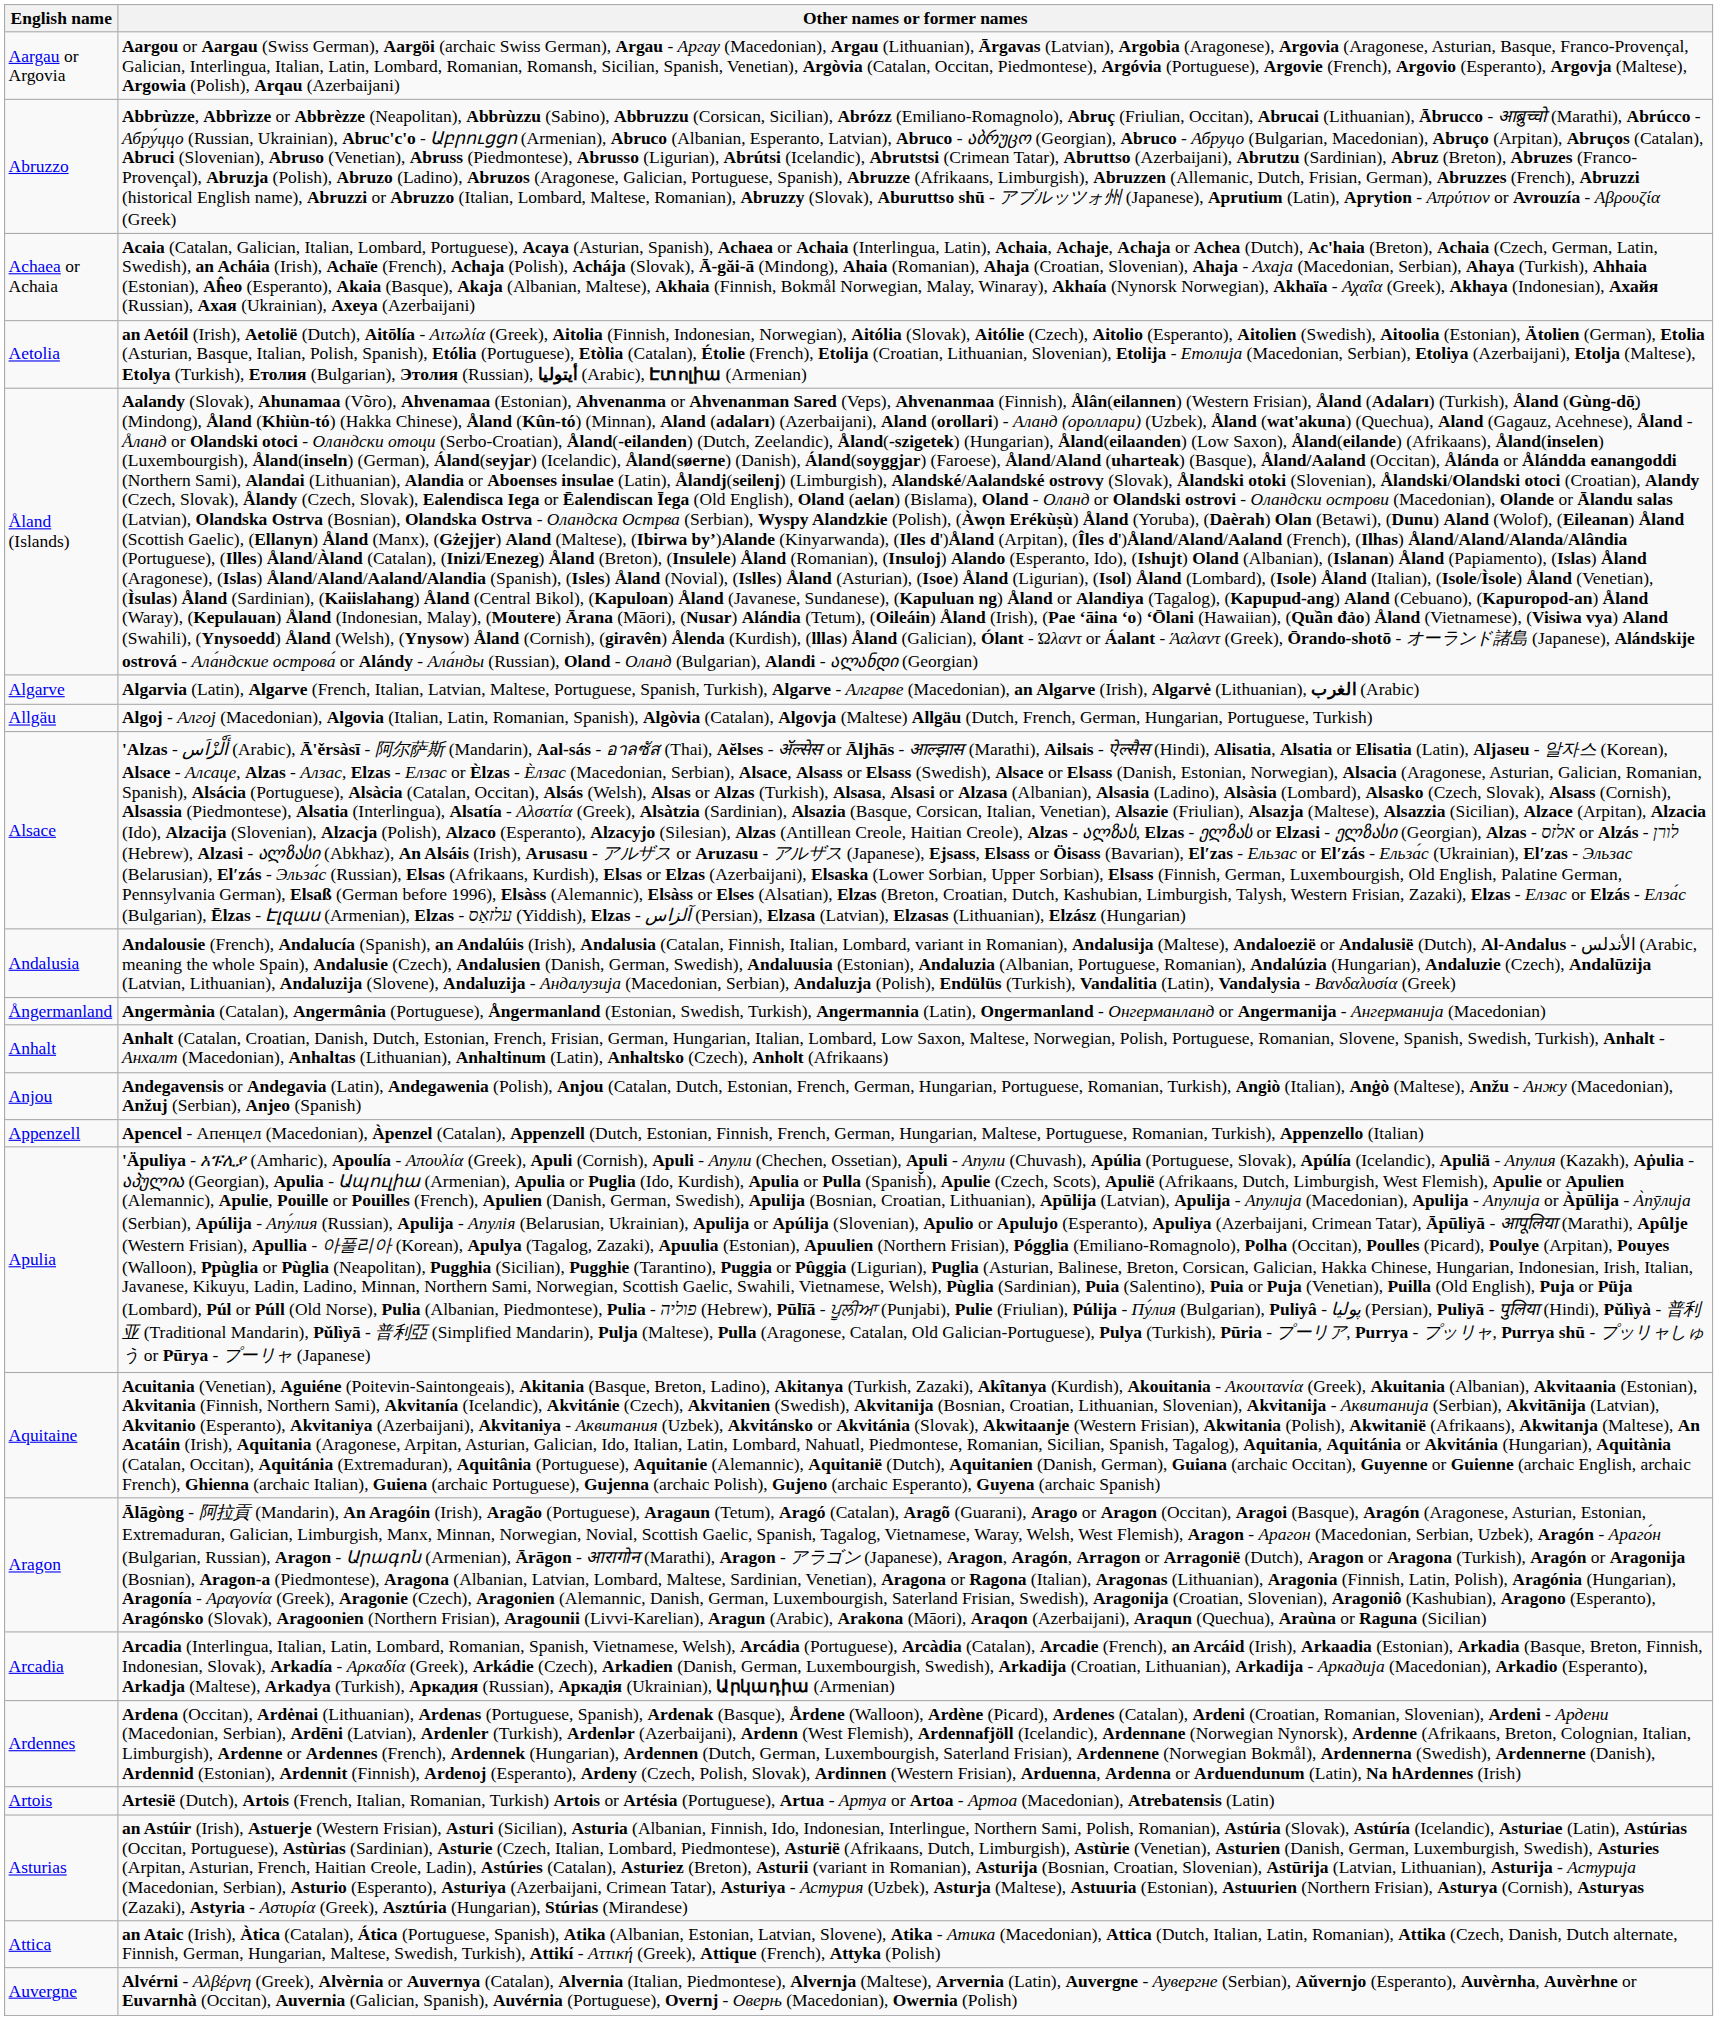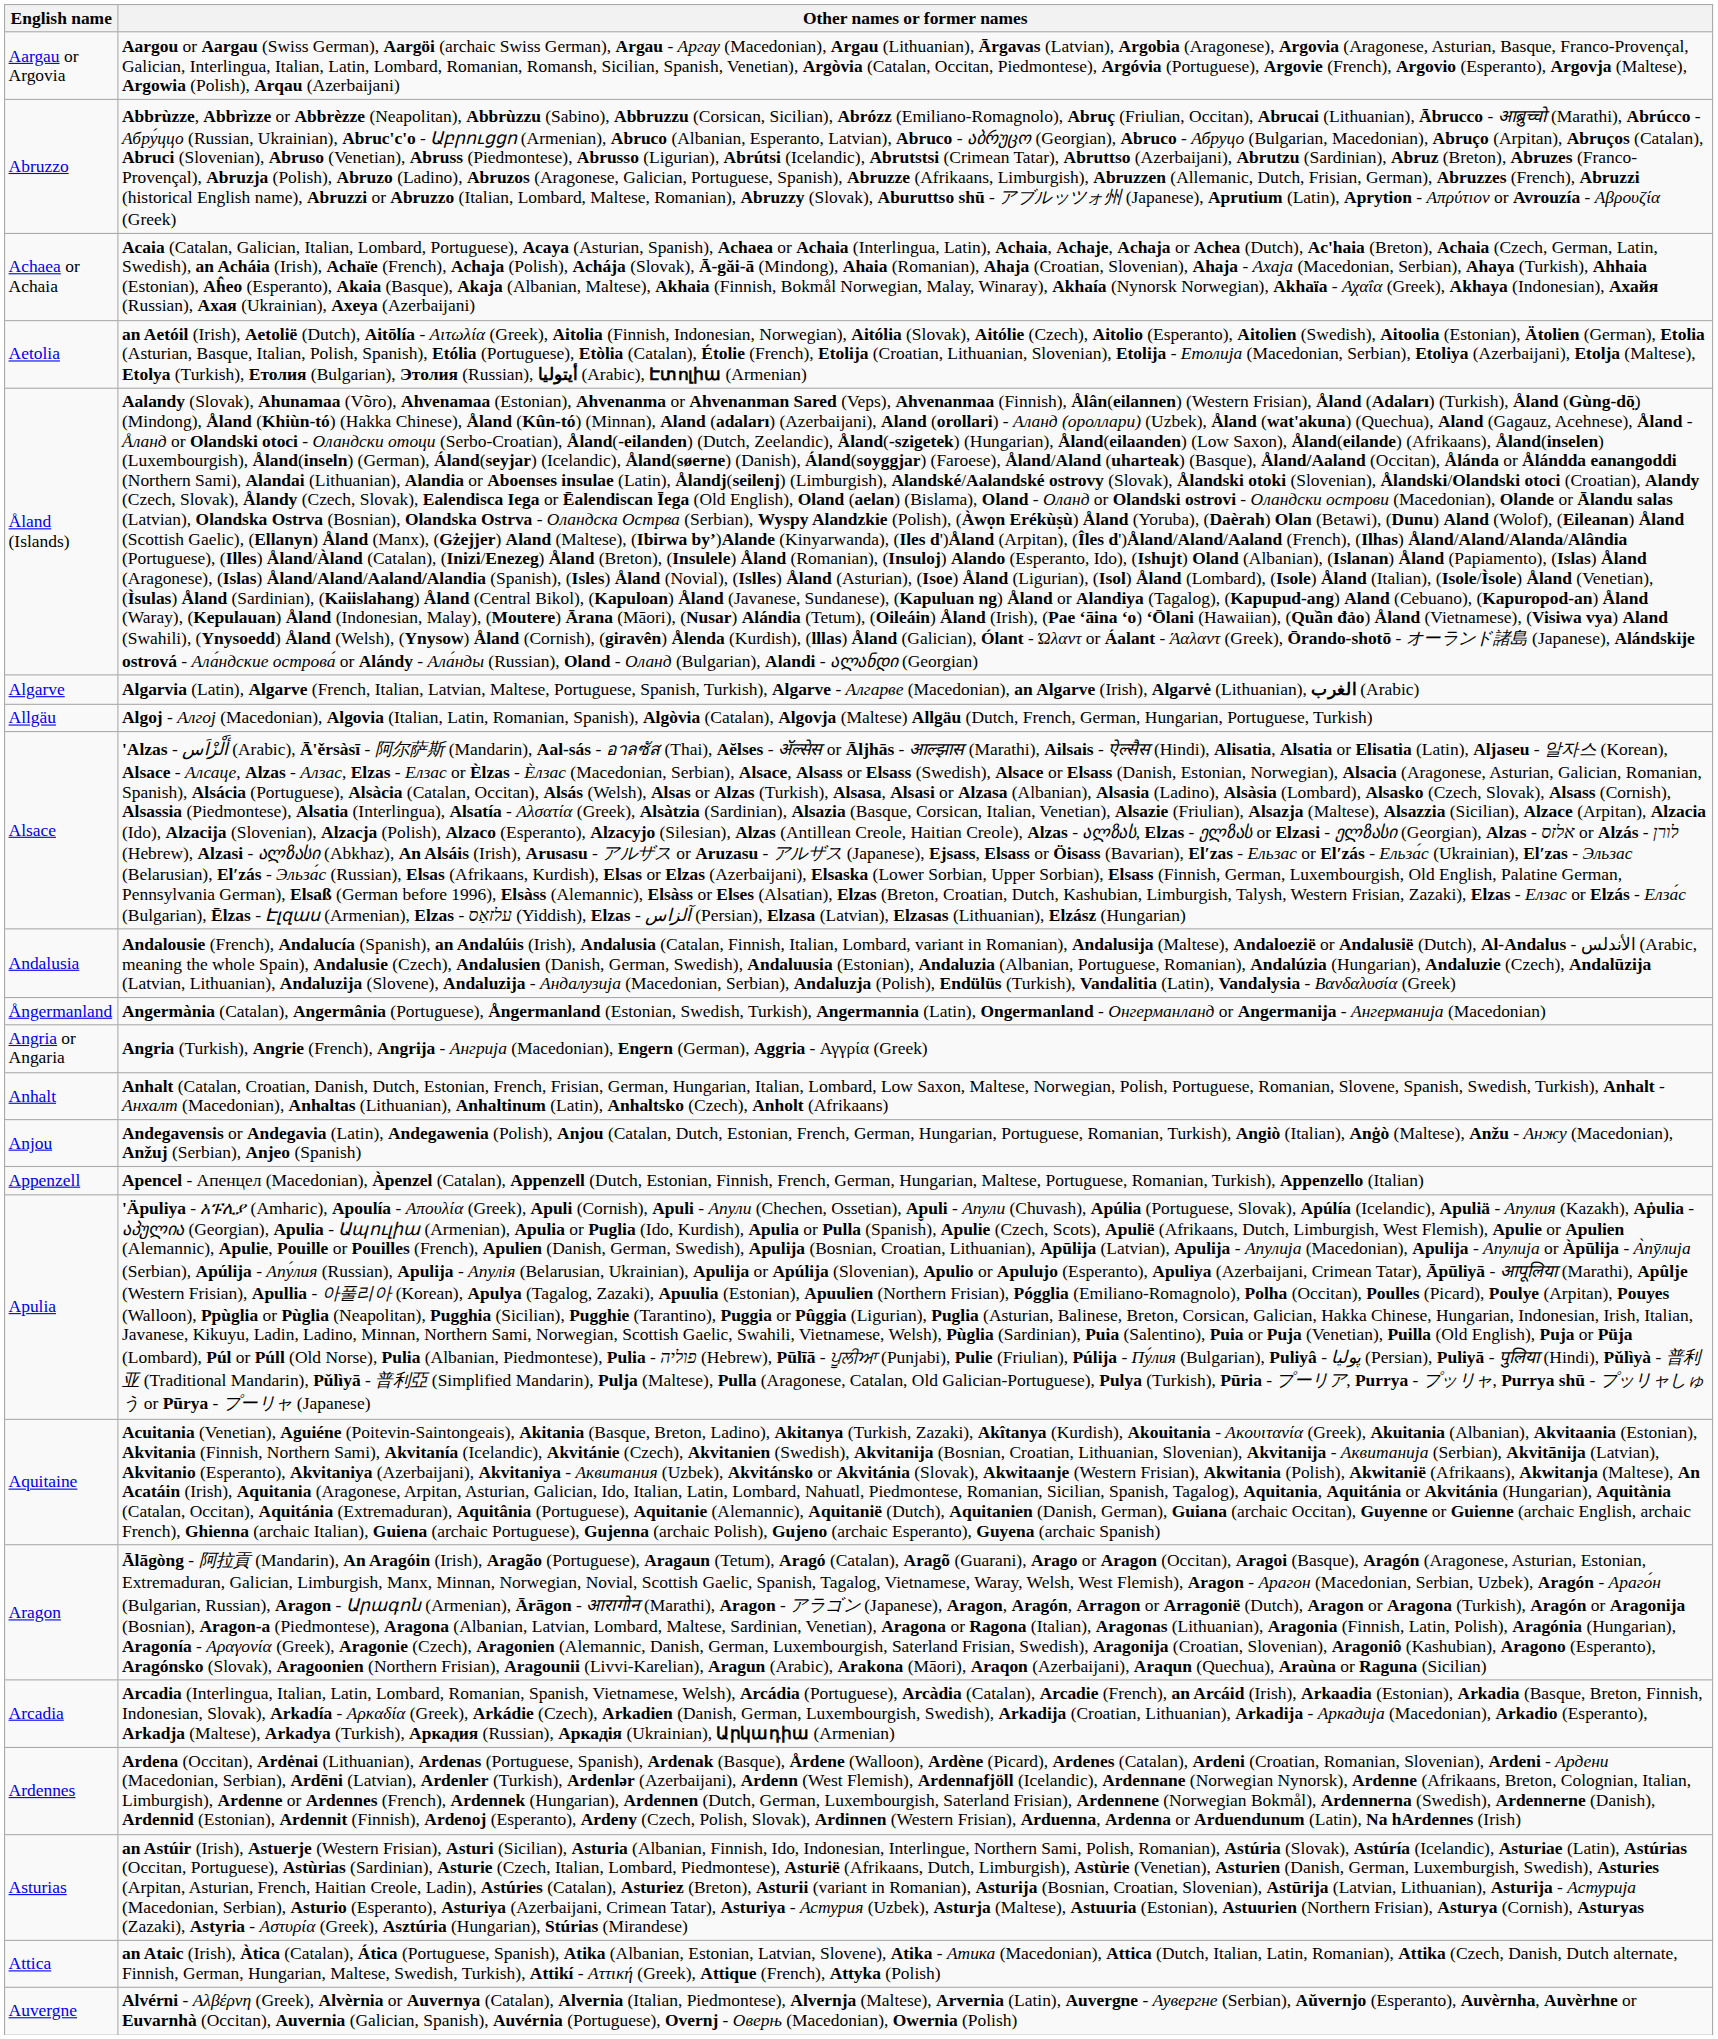+ row: (42, 1048)
- row: (30, 1800)
